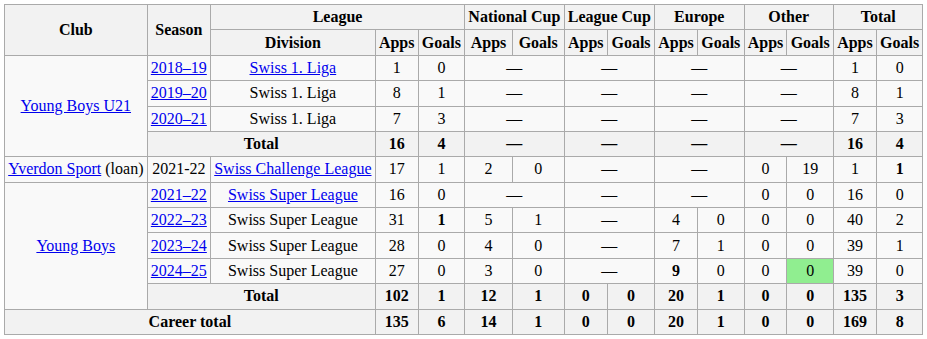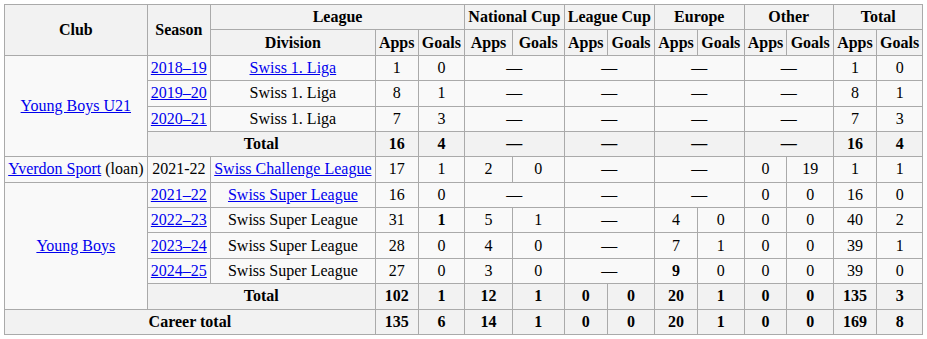(900, 169) bold -> (900, 169) normal
(810, 270) lightgreen background -> (810, 270) no background
